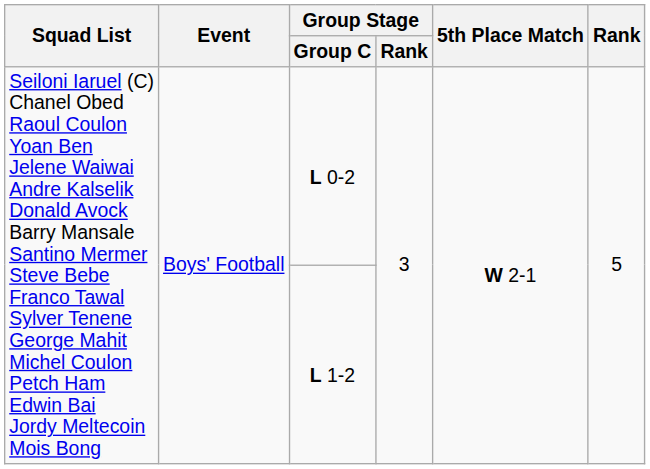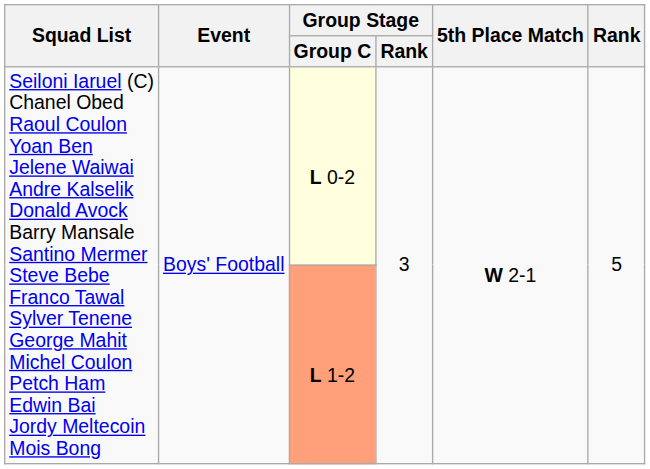(332, 177) no background -> (332, 177) lightyellow background
(332, 376) no background -> (332, 376) lightsalmon background
